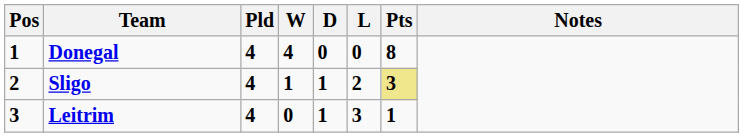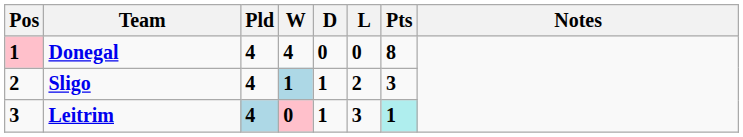(14, 52) no background -> (14, 52) pink background
(288, 83) no background -> (288, 83) lightblue background
(391, 83) khaki background -> (391, 83) no background
(250, 115) no background -> (250, 115) lightblue background
(288, 115) no background -> (288, 115) pink background
(391, 115) no background -> (391, 115) paleturquoise background
